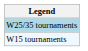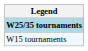(42, 24) normal -> (44, 24) bold
